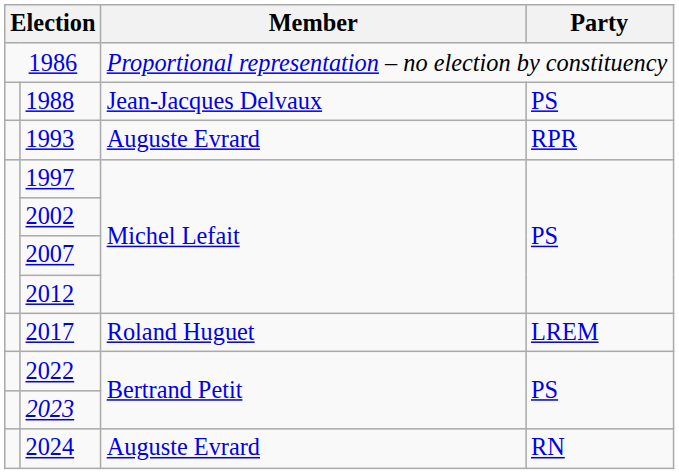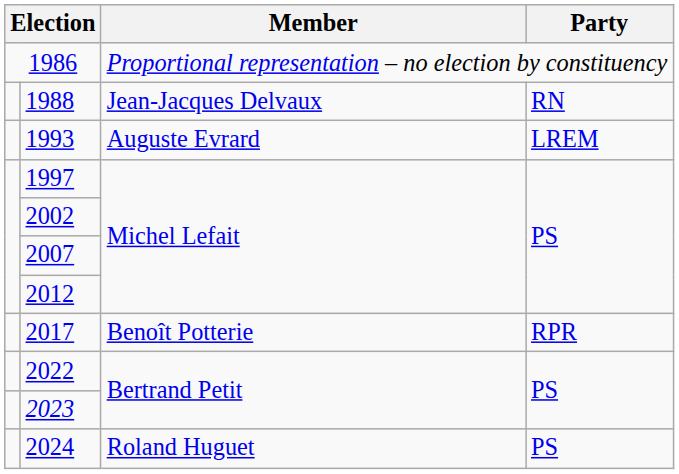(545, 100) PS -> (548, 100) RN
(554, 139) RPR -> (565, 139) LREM
(181, 332) Roland Huguet -> (180, 332) Benoît Potterie
(565, 332) LREM -> (554, 332) RPR
(183, 448) Auguste Evrard -> (181, 448) Roland Huguet
(548, 448) RN -> (545, 448) PS
